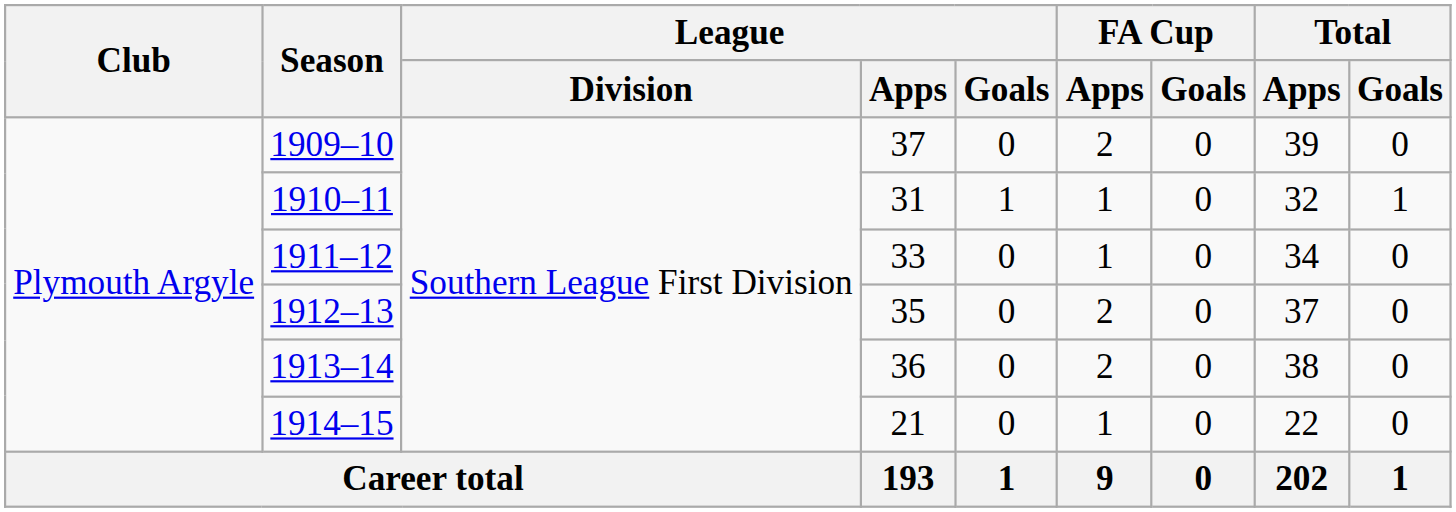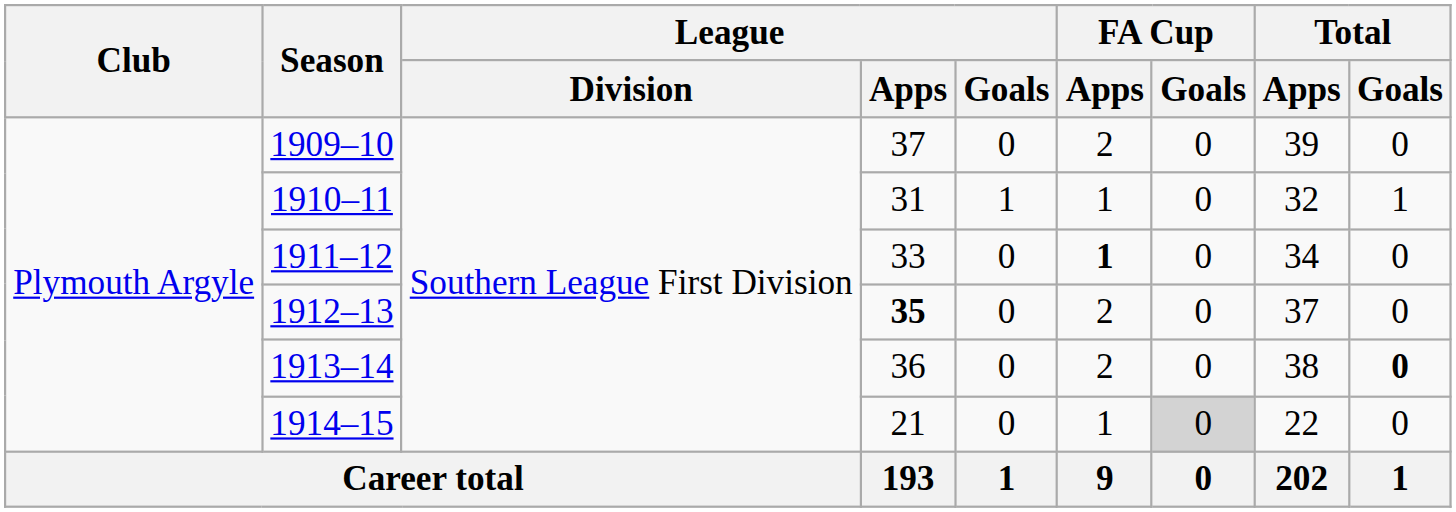(1105, 255) normal -> (1105, 255) bold
(908, 311) normal -> (908, 311) bold
(1400, 367) normal -> (1400, 367) bold
(1203, 423) no background -> (1203, 423) lightgrey background
